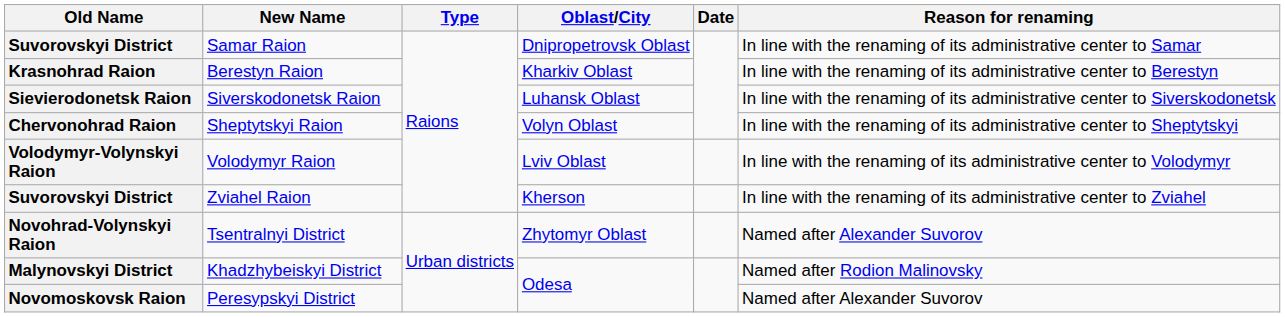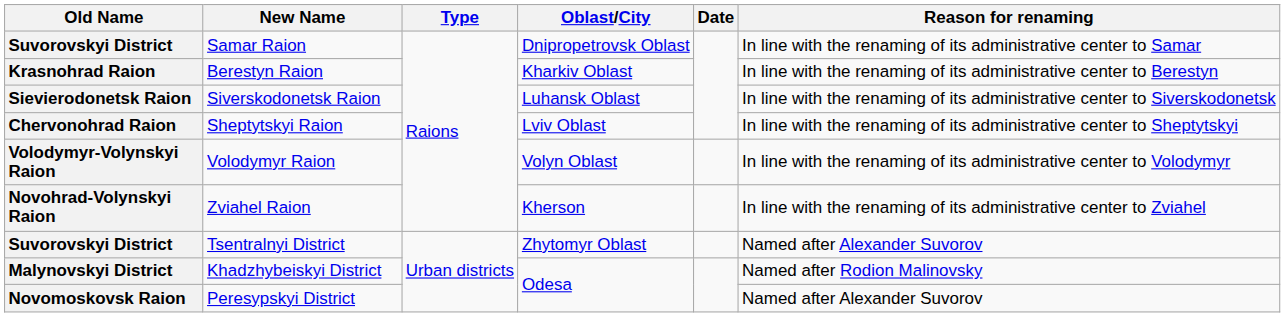(569, 125) Volyn Oblast -> (564, 125) Lviv Oblast
(564, 161) Lviv Oblast -> (569, 161) Volyn Oblast
(90, 198) Suvorovskyi District -> (90, 207) Novohrad-Volynskyi Raion
(90, 234) Novohrad-Volynskyi Raion -> (90, 244) Suvorovskyi District
